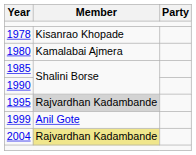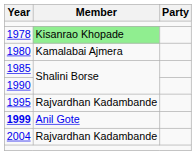(80, 34) no background -> (80, 34) lightgreen background
(96, 102) lightgrey background -> (96, 102) no background
(19, 119) normal -> (19, 119) bold
(96, 136) khaki background -> (96, 136) no background
